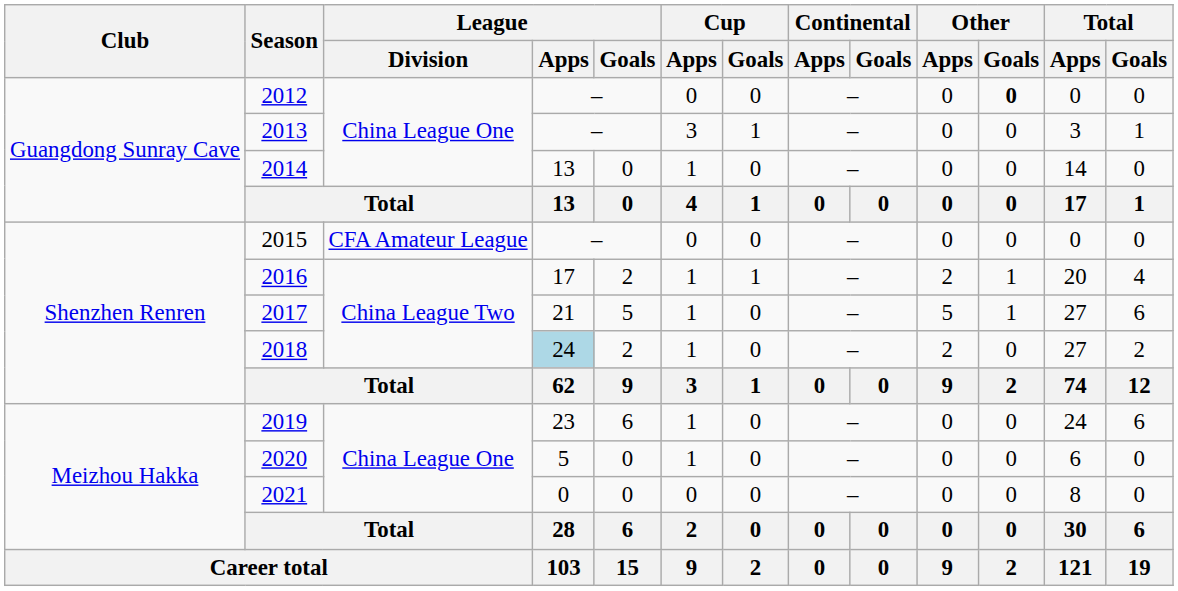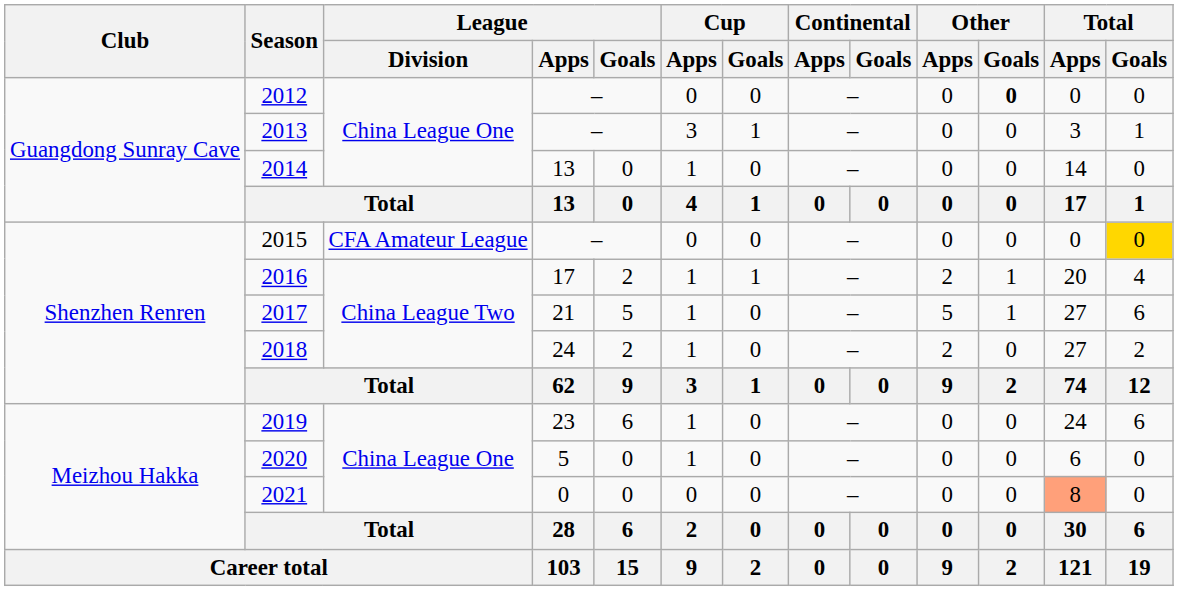(1139, 240) no background -> (1139, 240) gold background
(564, 349) lightblue background -> (564, 349) no background
(1075, 494) no background -> (1075, 494) lightsalmon background
